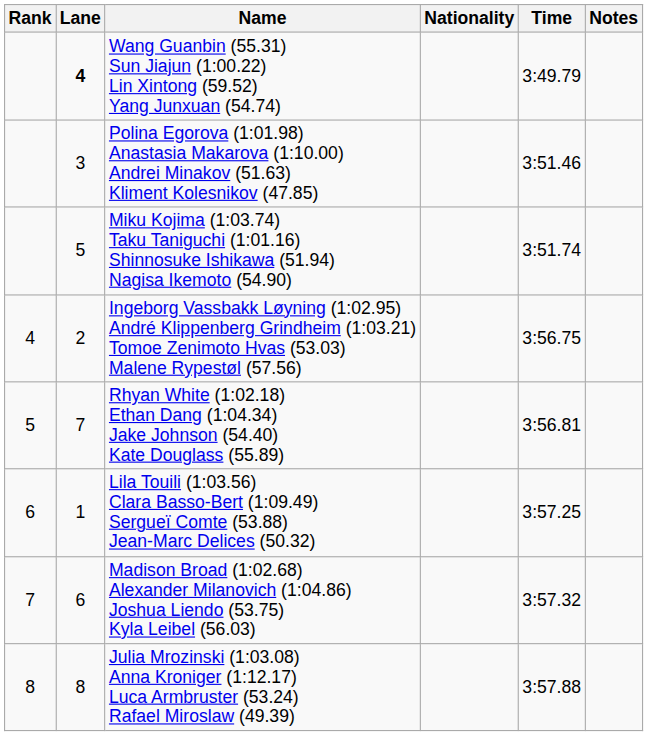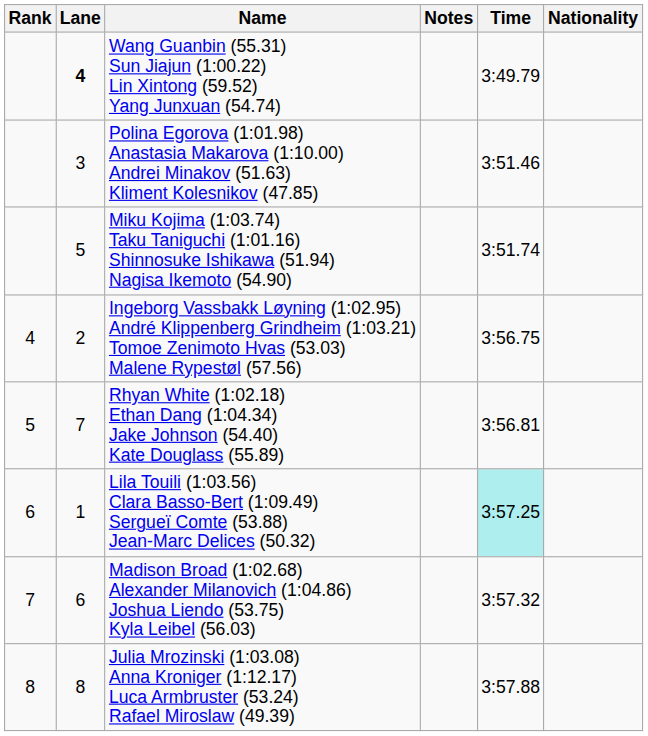columns swapped: (469, 18) <-> (614, 18)
(552, 512) no background -> (511, 512) paleturquoise background
